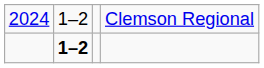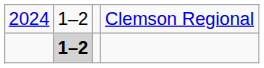(73, 47) no background -> (73, 47) lightgrey background
